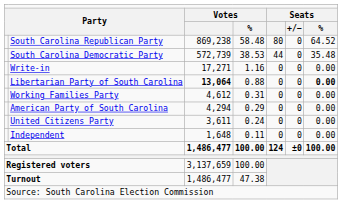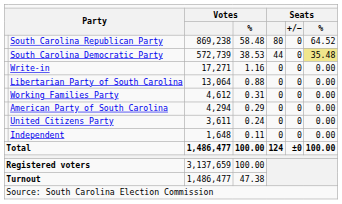(323, 55) no background -> (323, 55) khaki background
(216, 82) bold -> (216, 82) normal
(326, 82) bold -> (326, 82) normal
